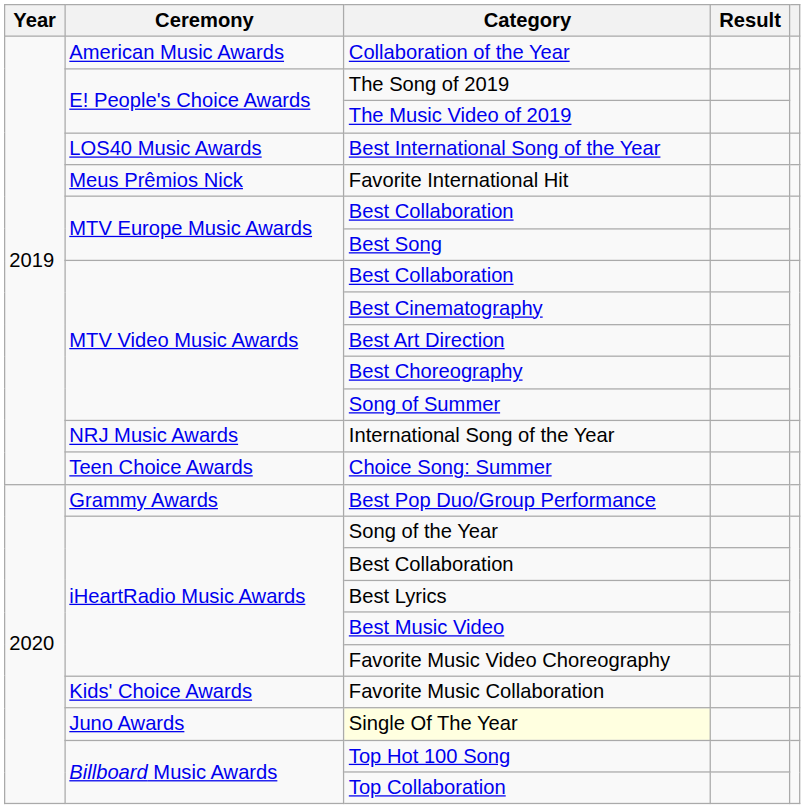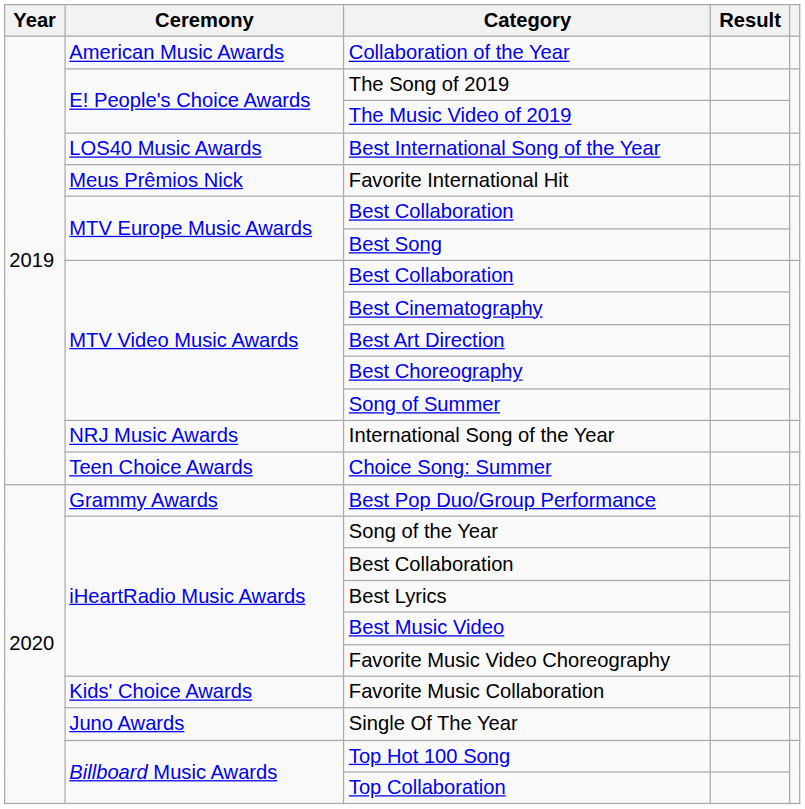(433, 723) lightyellow background -> (433, 723) no background
